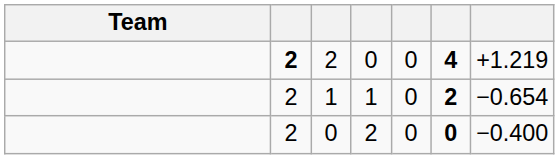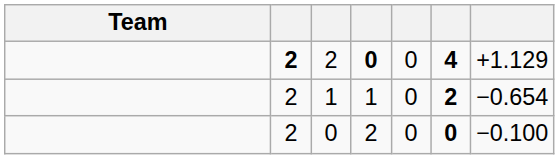(371, 60) normal -> (371, 60) bold
(512, 60) +1.219 -> (512, 60) +1.129
(512, 134) −0.400 -> (512, 134) −0.100
